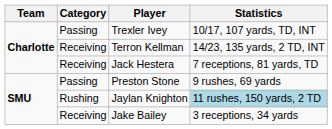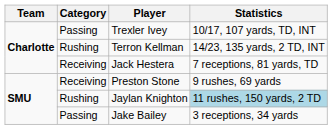(83, 47) Receiving -> (79, 47) Rushing
(78, 81) Passing -> (83, 81) Receiving
(83, 115) Receiving -> (78, 115) Passing
